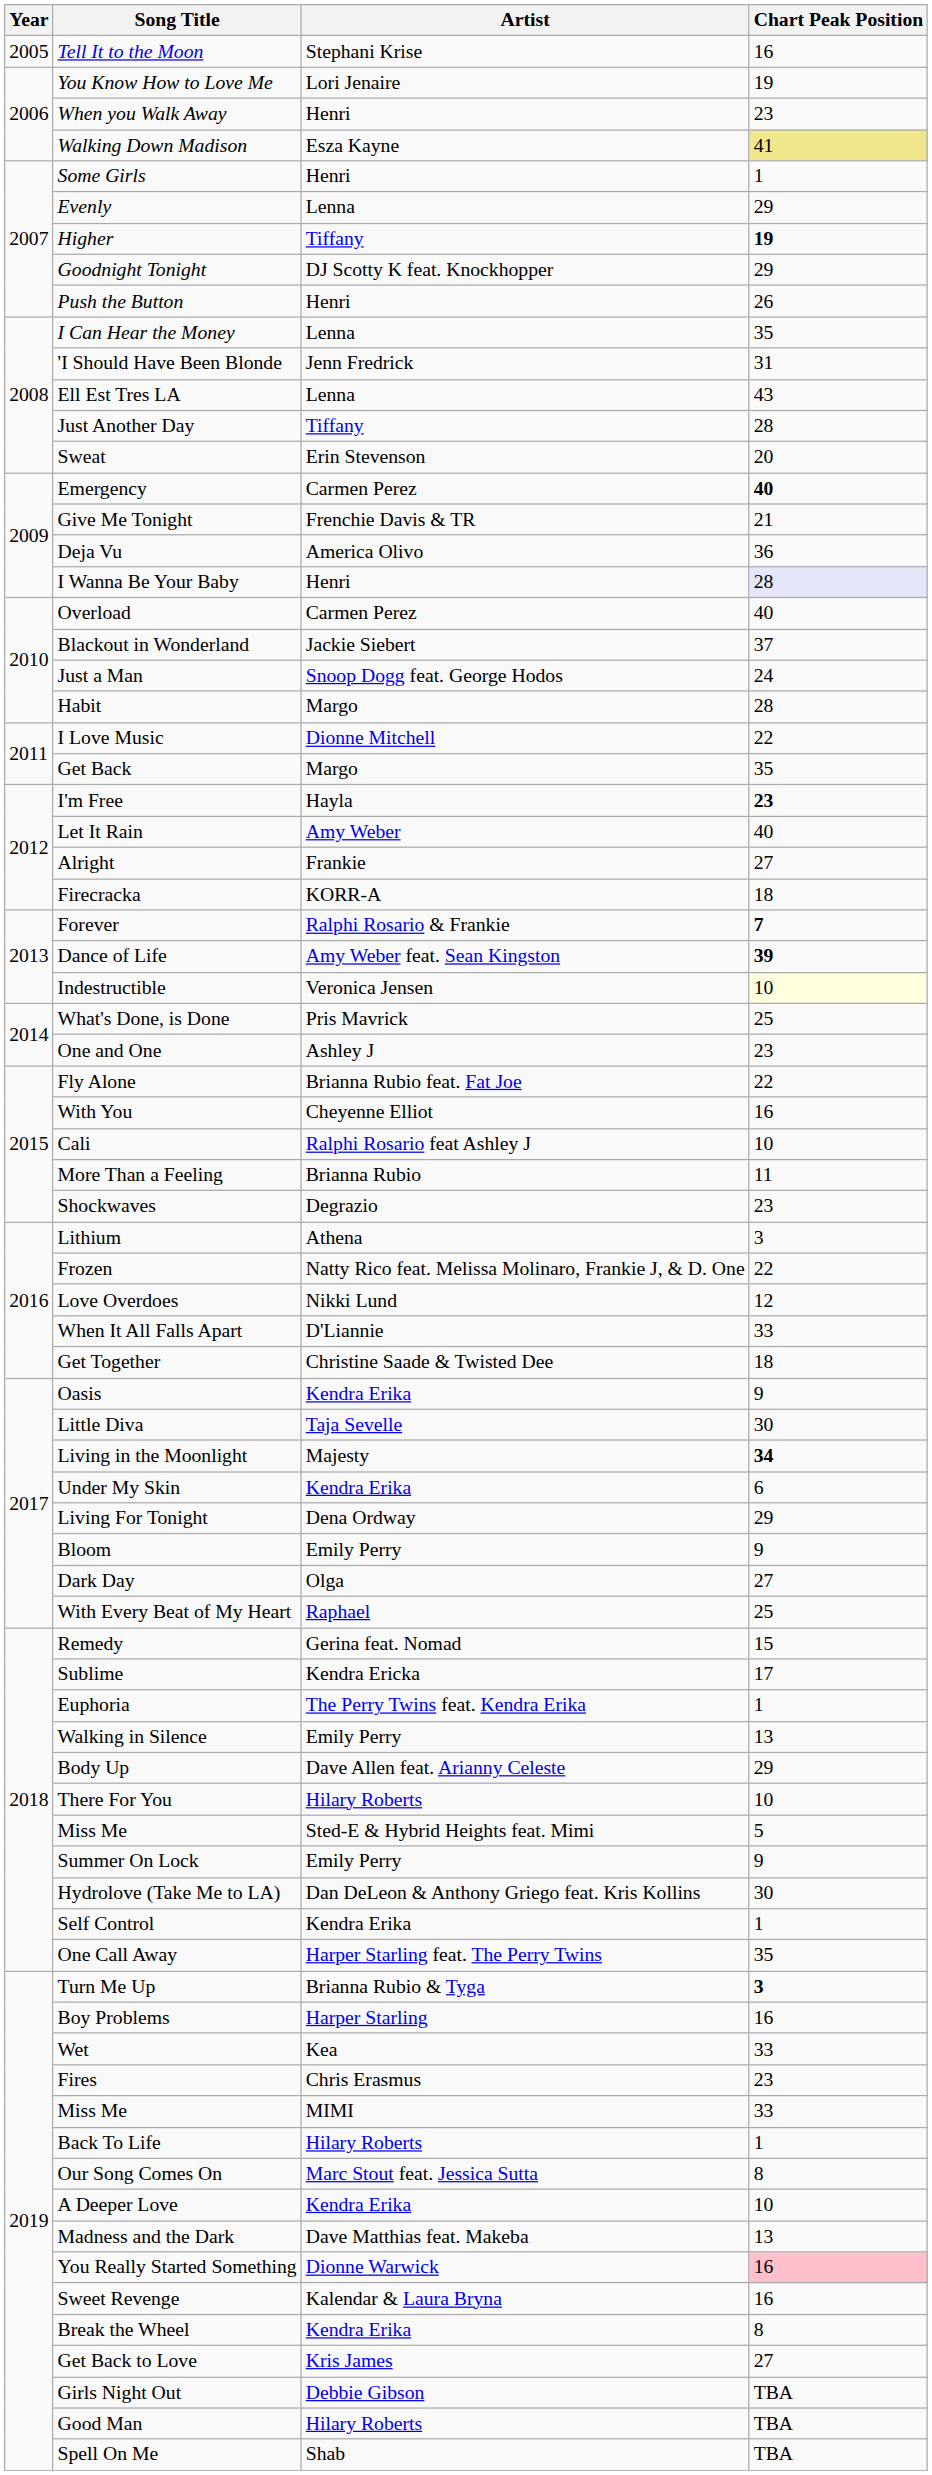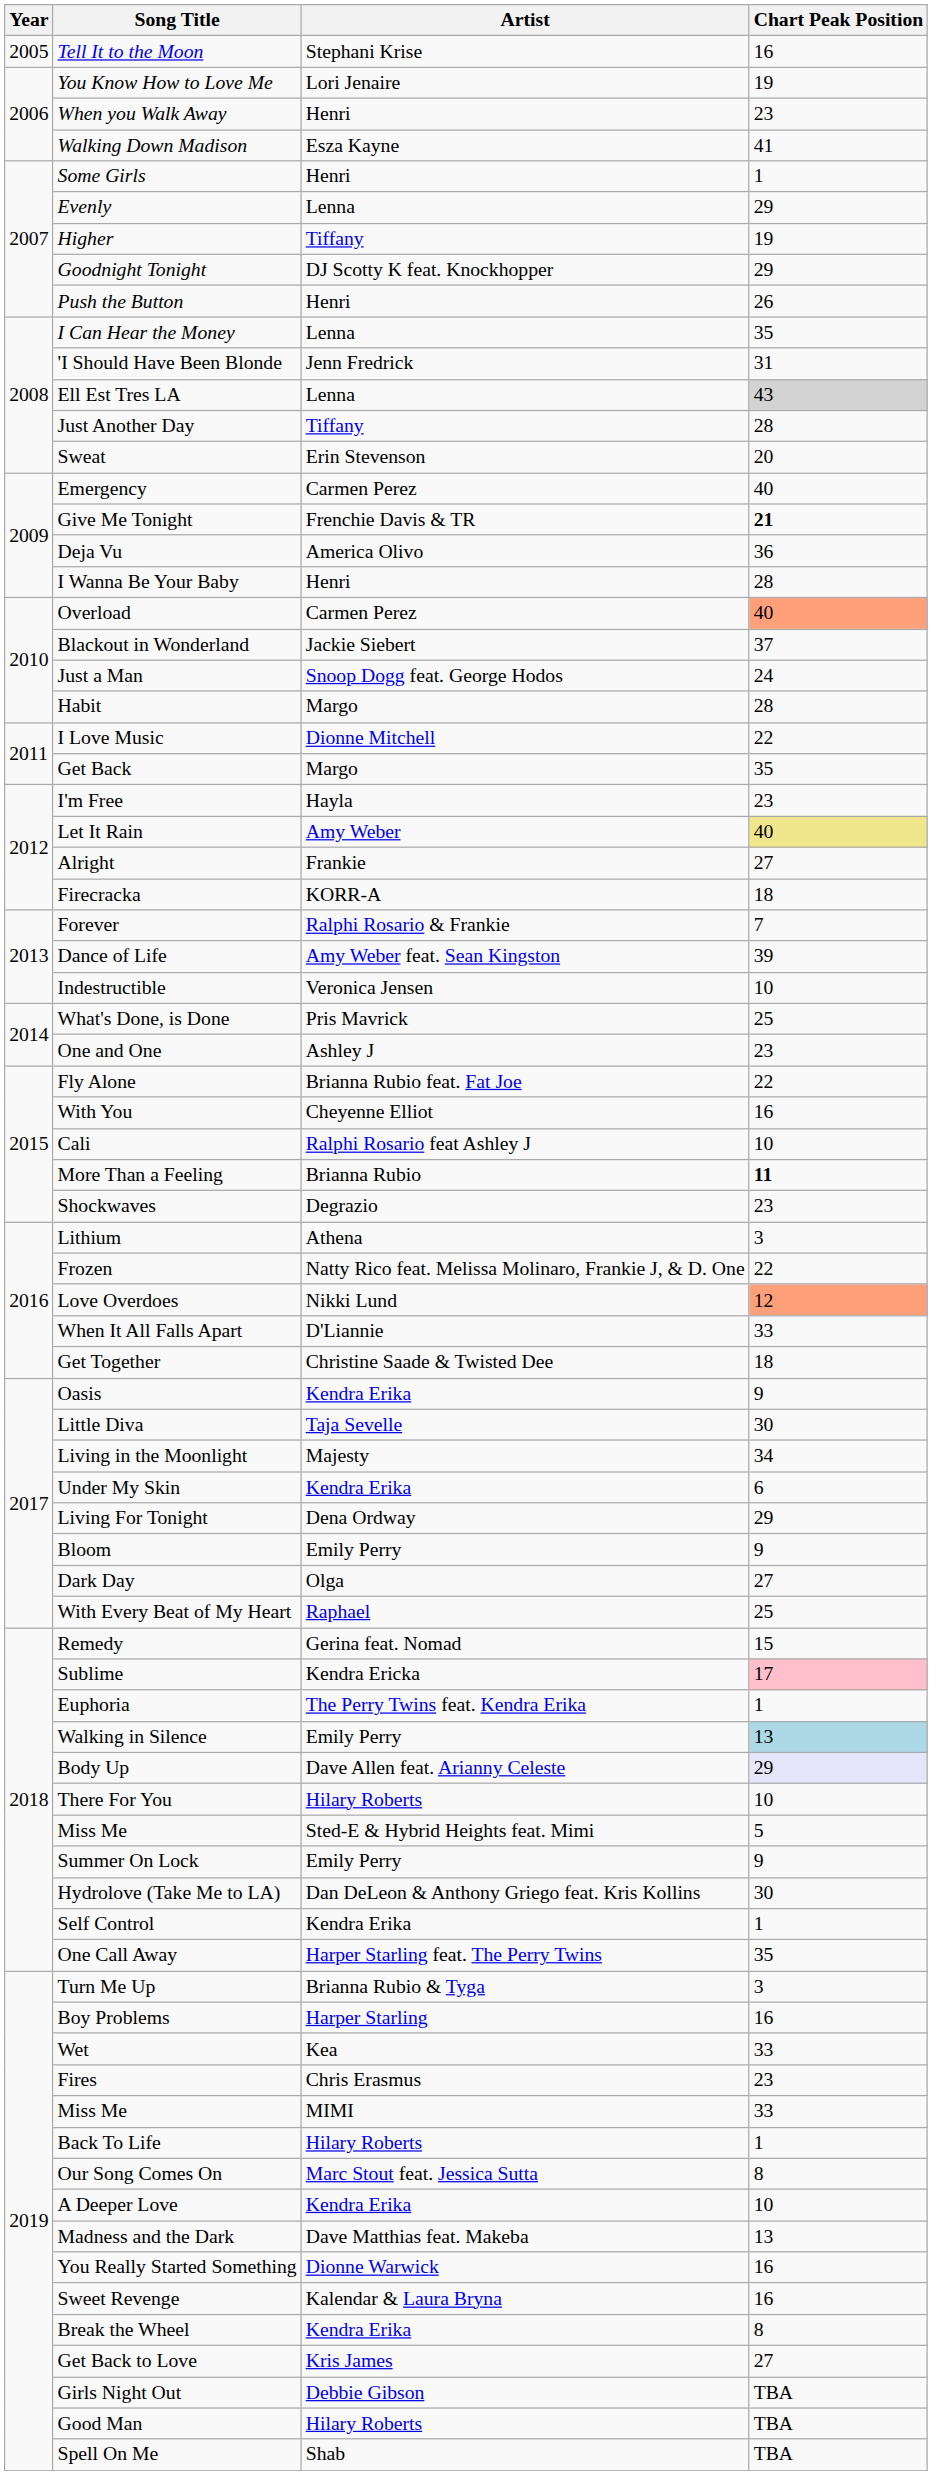(764, 144) khaki background -> (764, 144) no background
(764, 238) bold -> (764, 238) normal
(764, 394) no background -> (764, 394) lightgrey background
(764, 488) bold -> (764, 488) normal
(764, 519) normal -> (764, 519) bold
(764, 581) lavender background -> (764, 581) no background
(764, 613) no background -> (764, 613) lightsalmon background
(764, 800) bold -> (764, 800) normal
(764, 831) no background -> (764, 831) khaki background
(759, 925) bold -> (759, 925) normal
(764, 956) bold -> (764, 956) normal
(764, 987) lightyellow background -> (764, 987) no background
(763, 1174) normal -> (763, 1174) bold
(764, 1299) no background -> (764, 1299) lightsalmon background
(764, 1455) bold -> (764, 1455) normal
(764, 1674) no background -> (764, 1674) pink background
(764, 1736) no background -> (764, 1736) lightblue background
(764, 1767) no background -> (764, 1767) lavender background
(759, 1986) bold -> (759, 1986) normal
(764, 2267) pink background -> (764, 2267) no background
